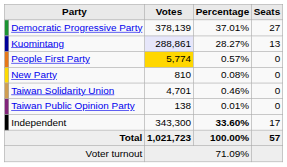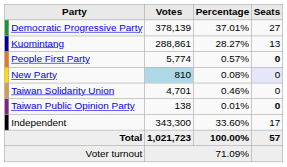(173, 43) lavender background -> (173, 43) no background
(179, 59) gold background -> (179, 59) no background
(277, 59) normal -> (277, 59) bold
(183, 75) no background -> (183, 75) lightblue background
(277, 75) no background -> (277, 75) lavender background
(277, 106) normal -> (277, 106) bold
(232, 122) bold -> (232, 122) normal
